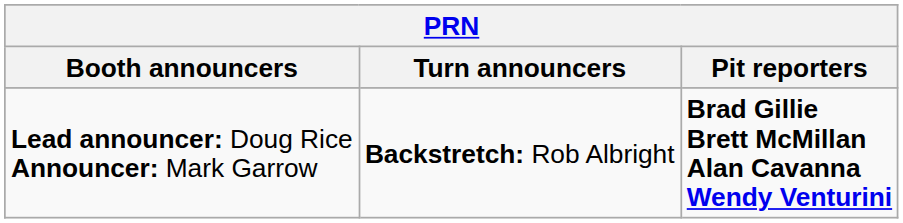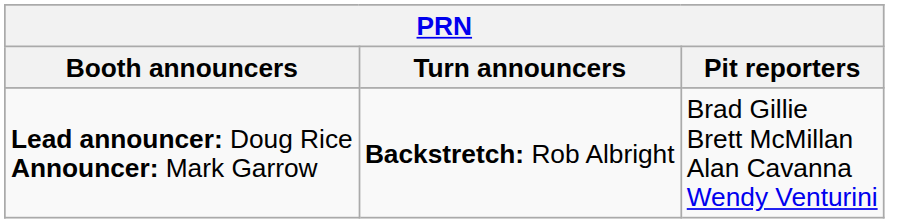(789, 153) bold -> (782, 153) normal
